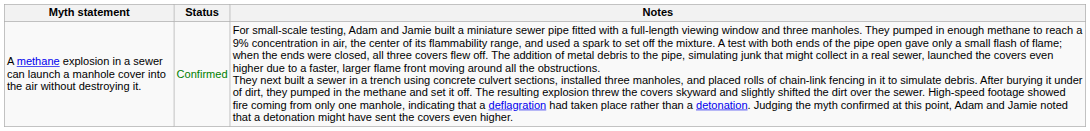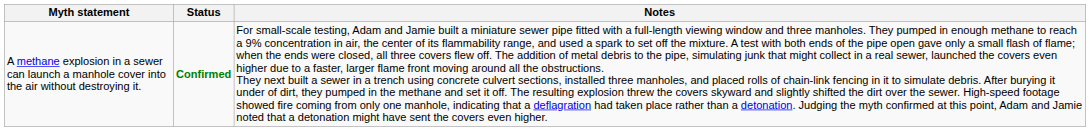(202, 74) normal -> (204, 74) bold
